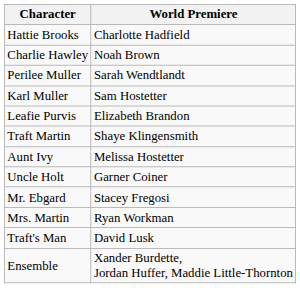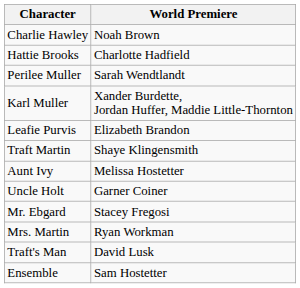rows swapped: (43, 34) <-> (48, 55)
(130, 95) Sam Hostetter -> (193, 103) Xander Burdette, Jordan Huffer, Maddie Little-Thornton
(193, 265) Xander Burdette, Jordan Huffer, Maddie Little-Thornton -> (130, 272) Sam Hostetter
